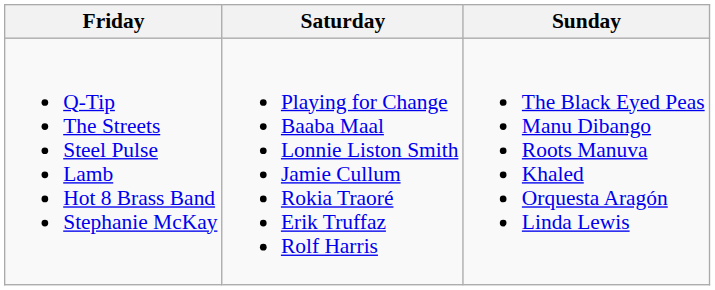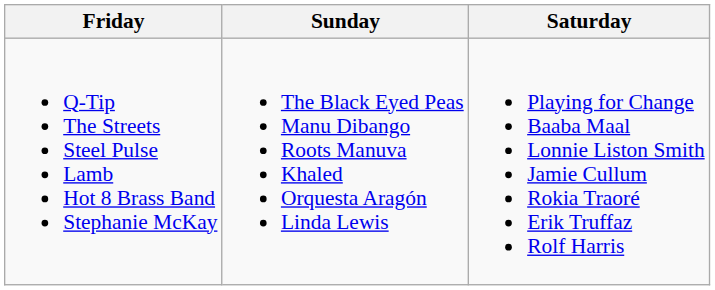columns swapped: (343, 21) <-> (586, 21)
